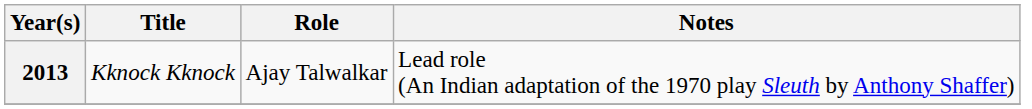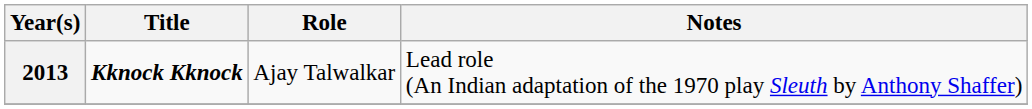(163, 72) normal -> (167, 72) bold
